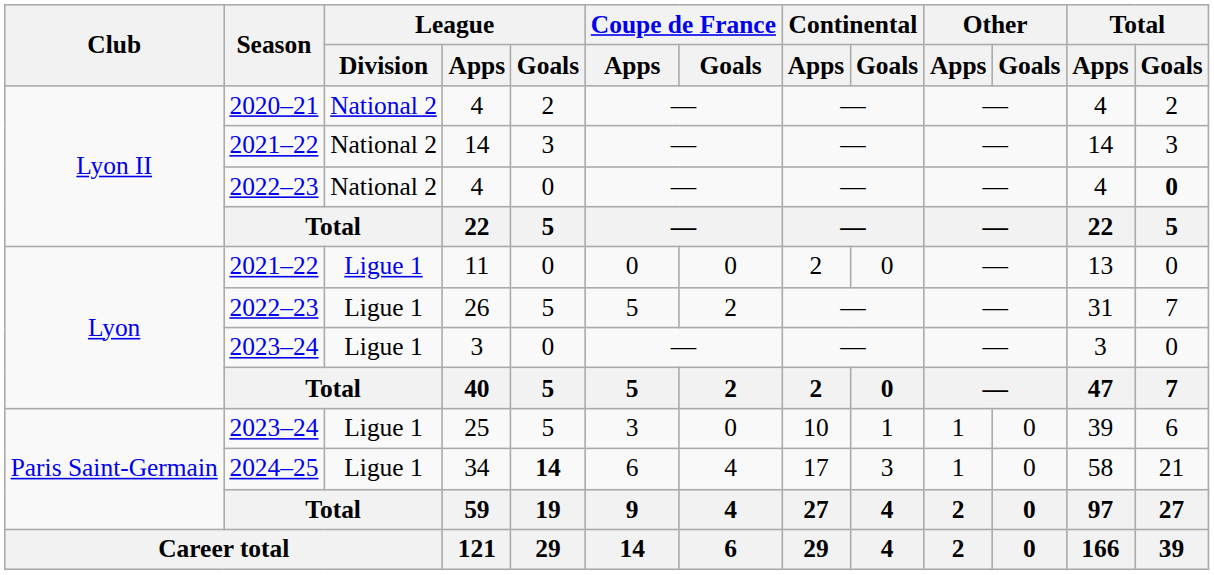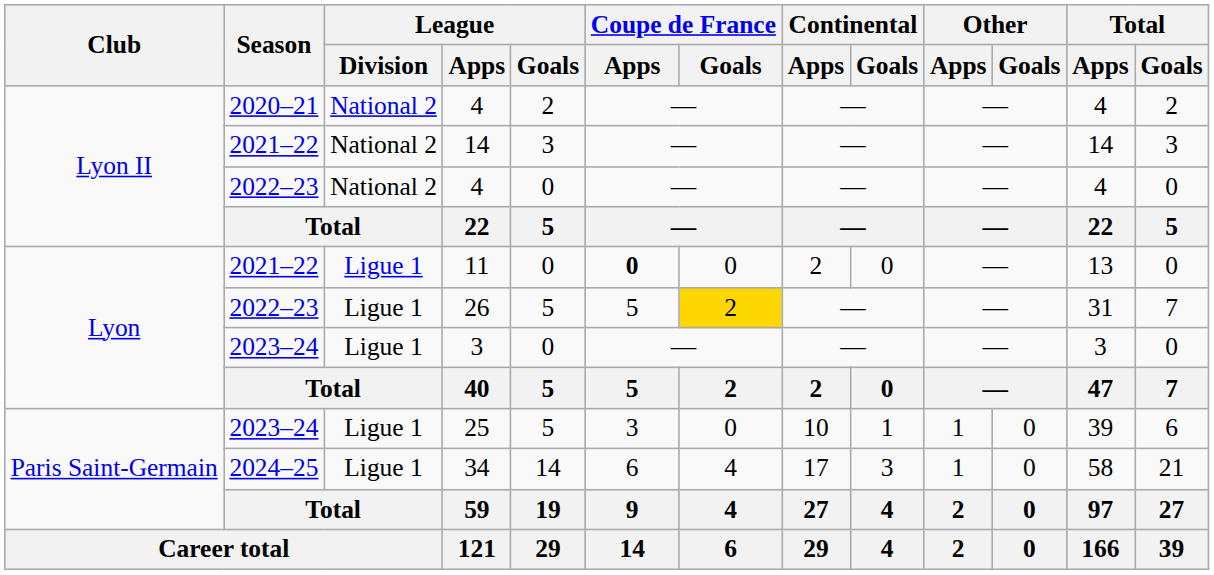(1172, 186) bold -> (1172, 186) normal
(632, 266) normal -> (632, 266) bold
(731, 307) no background -> (731, 307) gold background
(548, 468) bold -> (548, 468) normal
